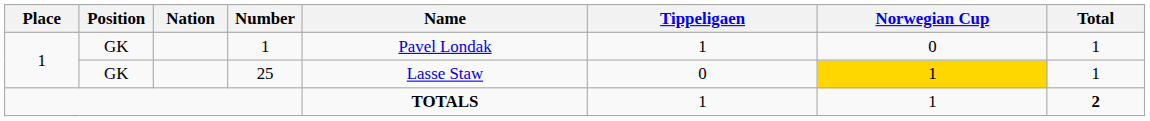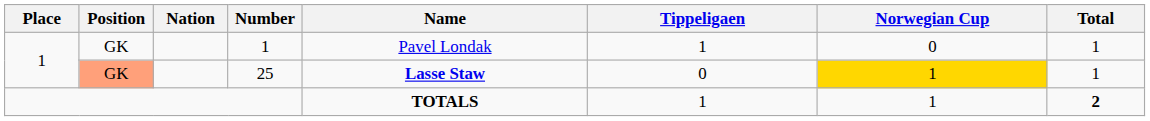(116, 74) no background -> (116, 74) lightsalmon background
(445, 74) normal -> (445, 74) bold
